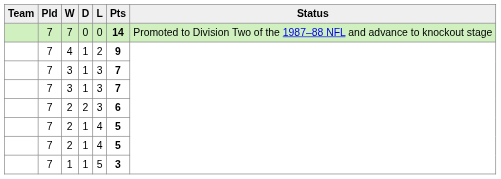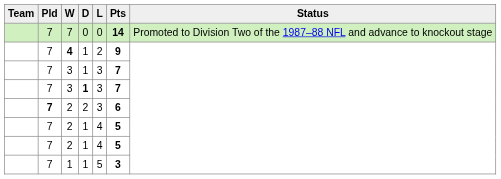(70, 51) normal -> (70, 51) bold
(86, 89) normal -> (86, 89) bold
(50, 108) normal -> (50, 108) bold
